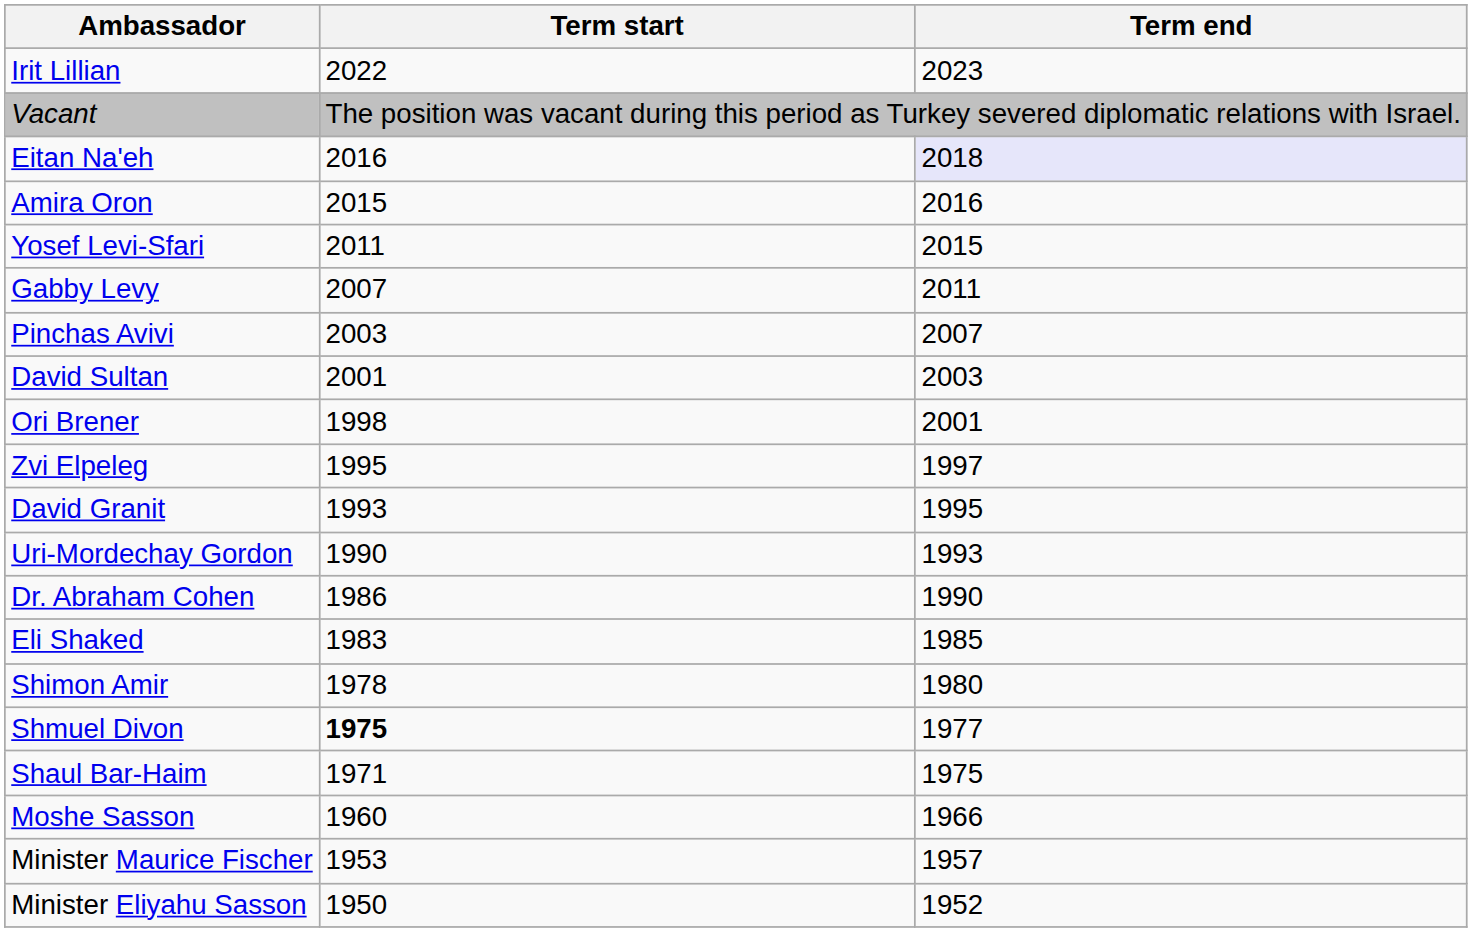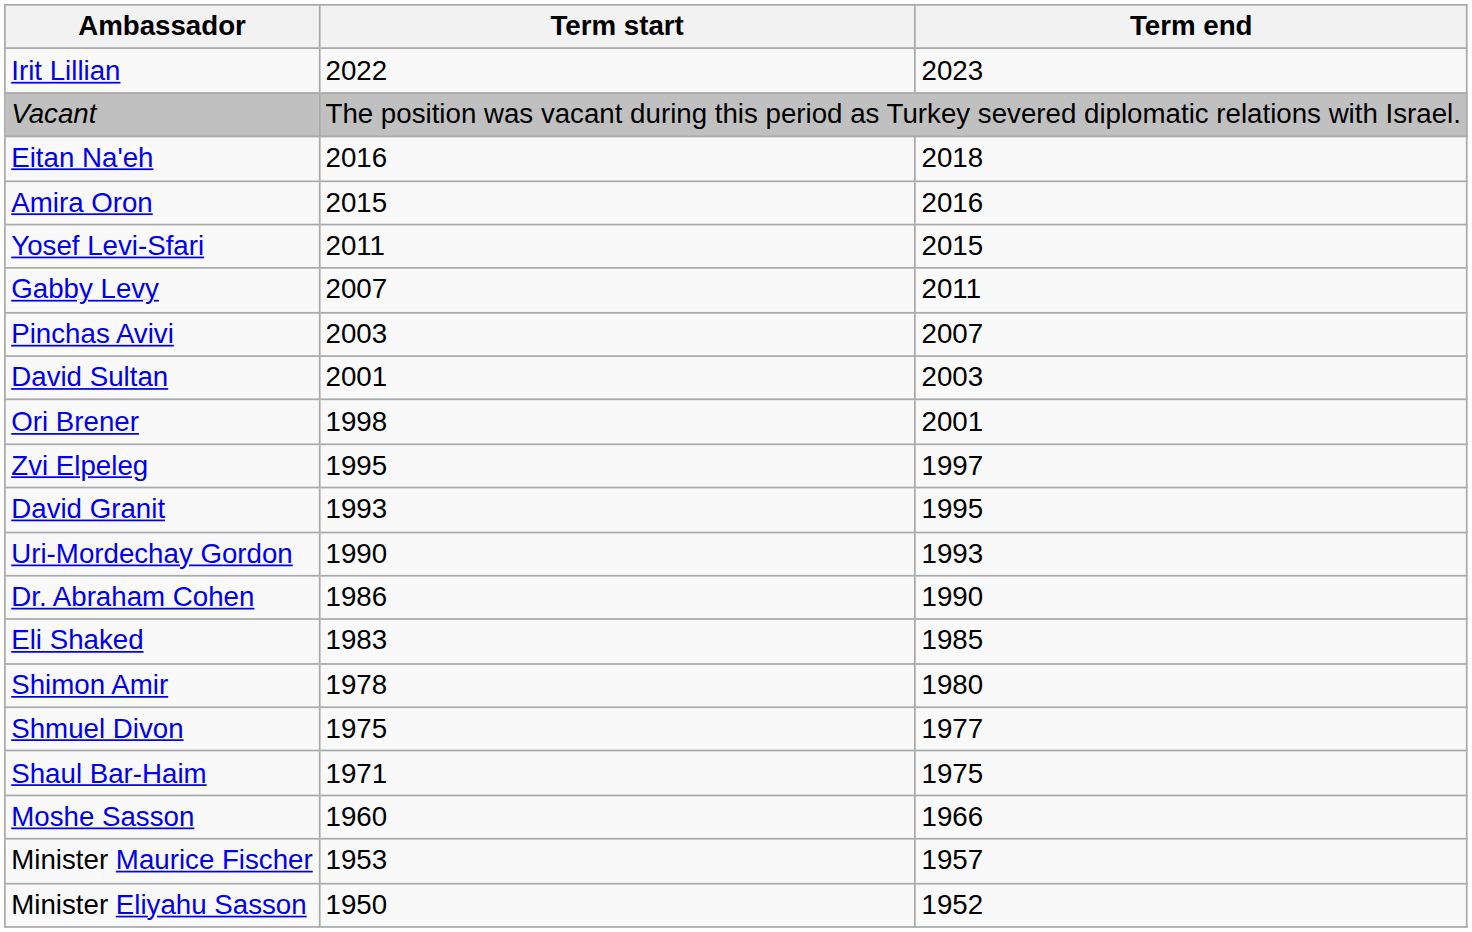(952, 158) lavender background -> (952, 158) no background
(356, 728) bold -> (356, 728) normal
